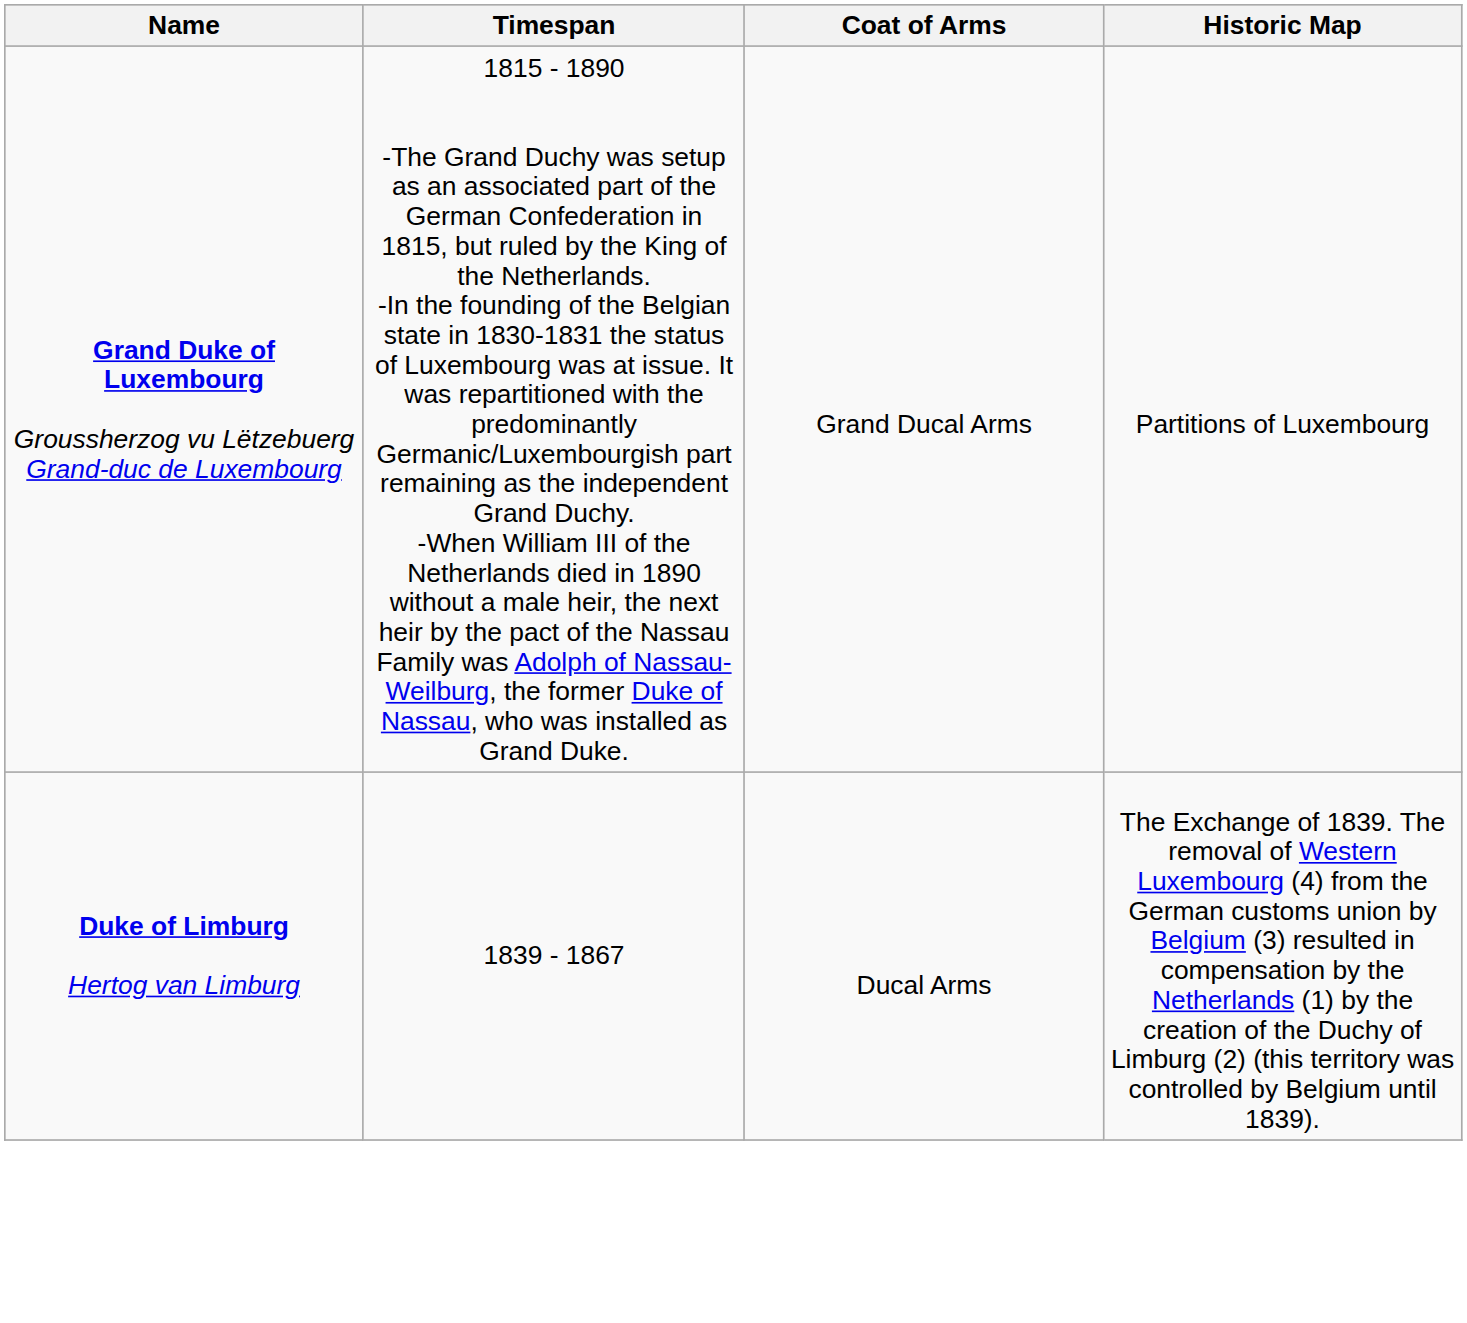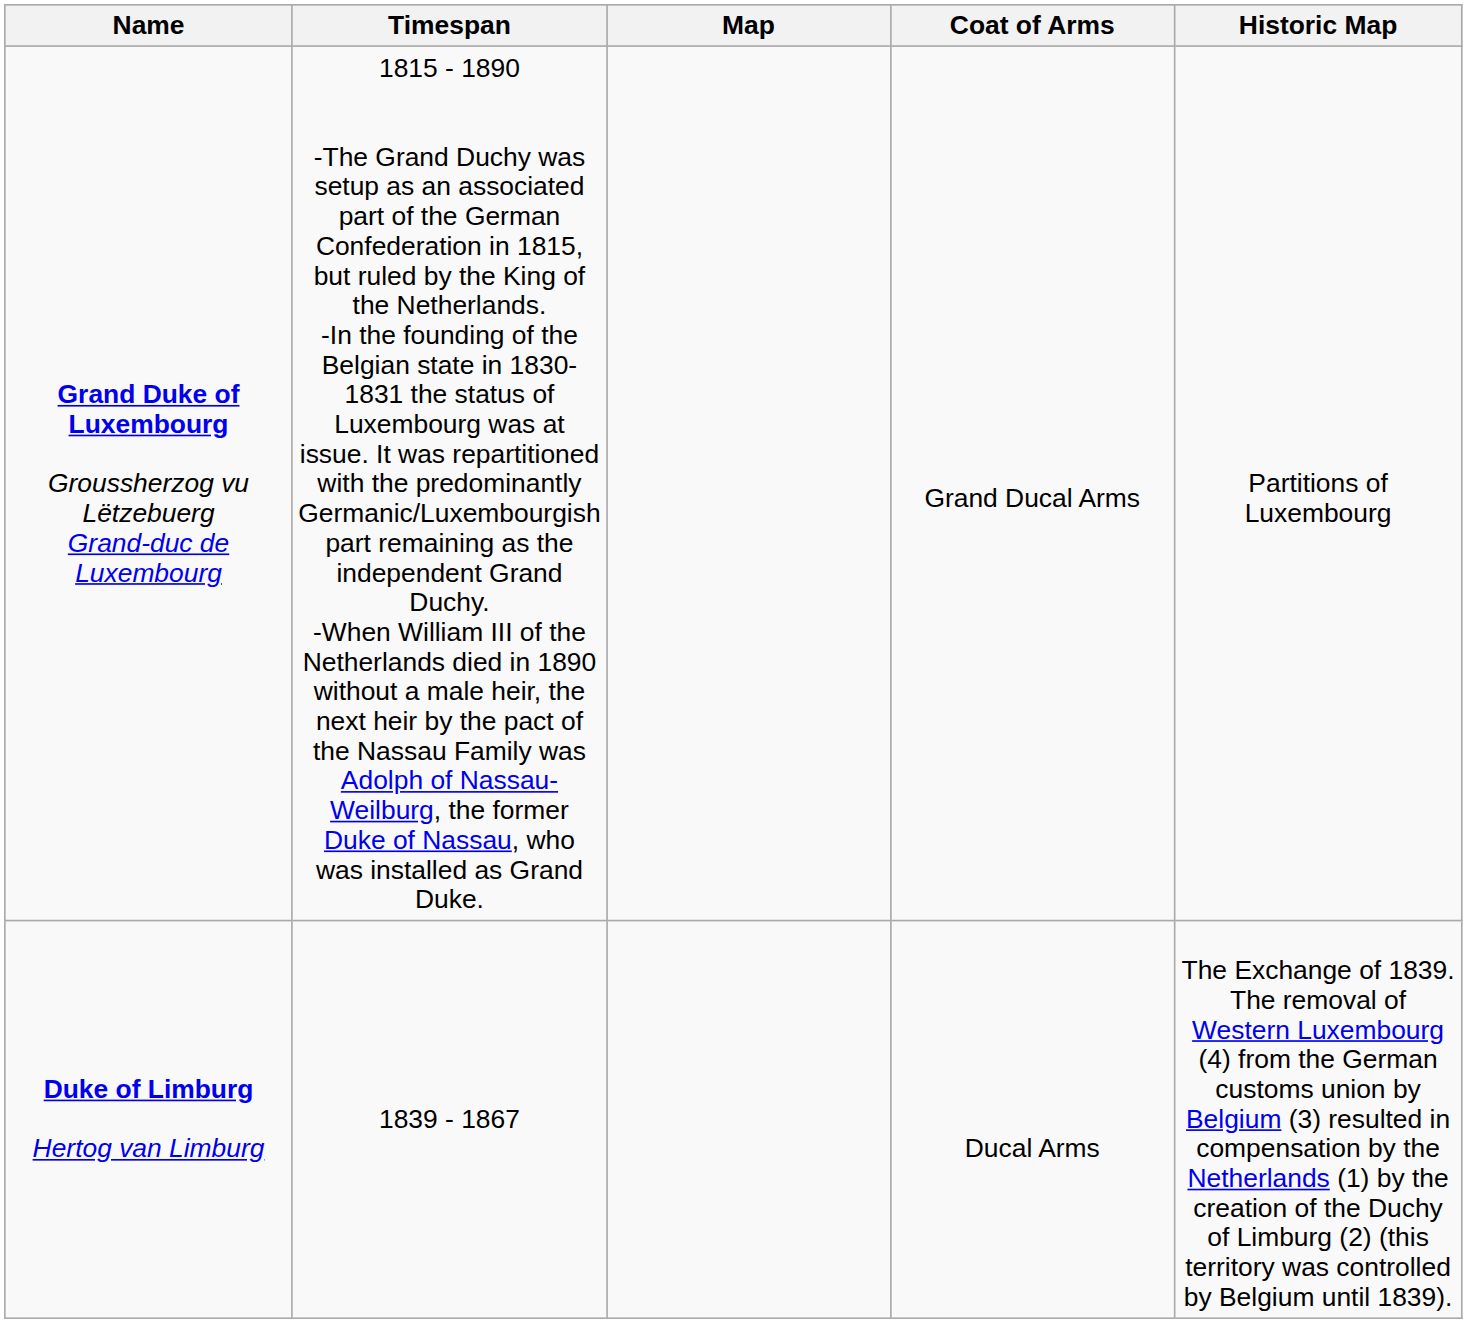+ column: (748, 25)
